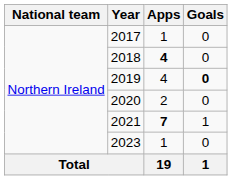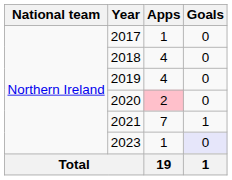(164, 57) bold -> (164, 57) normal
(205, 79) bold -> (205, 79) normal
(164, 100) no background -> (164, 100) pink background
(164, 121) bold -> (164, 121) normal
(205, 143) no background -> (205, 143) lavender background
